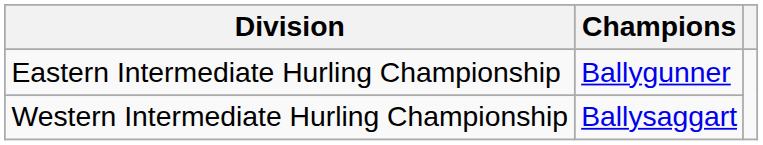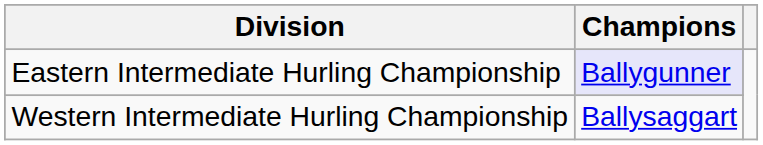(656, 71) no background -> (656, 71) lavender background
